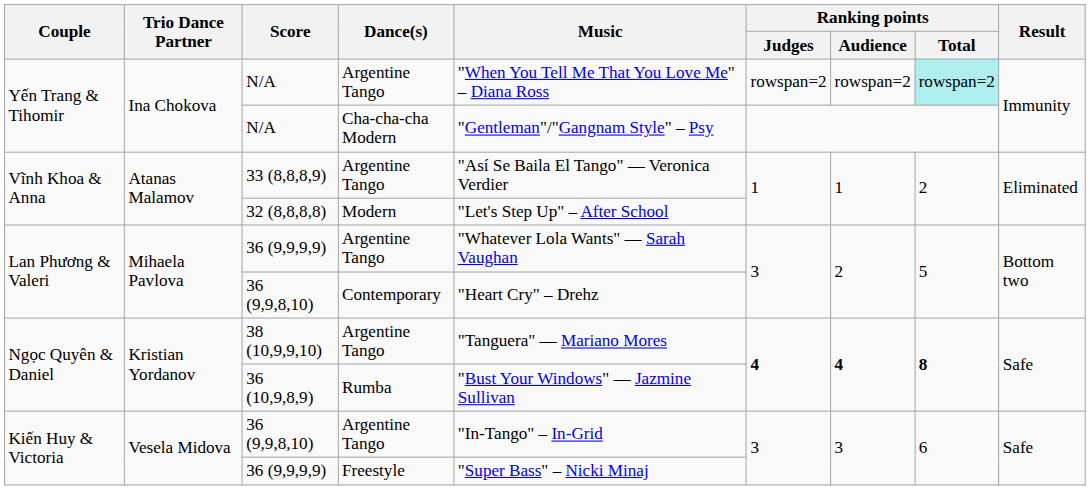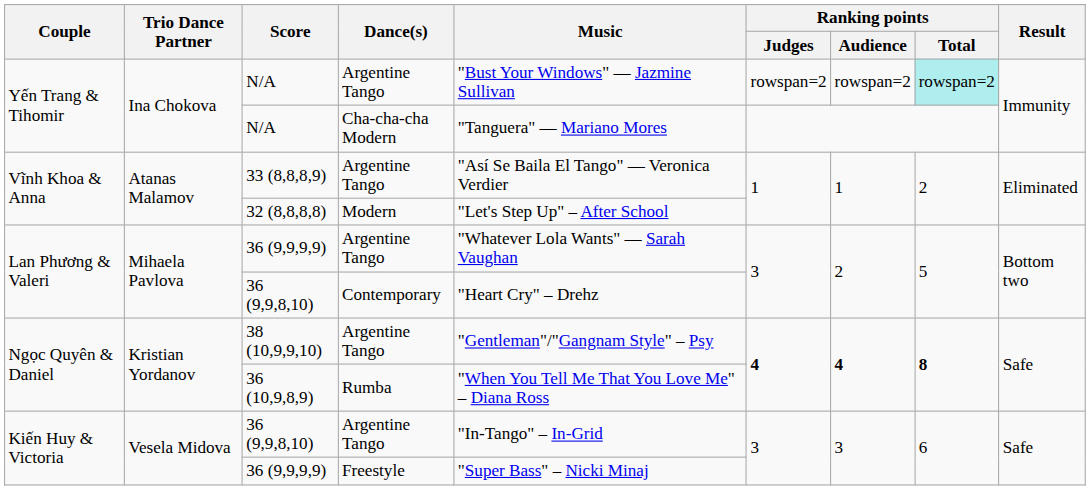(596, 82) "When You Tell Me That You Love Me" – Diana Ross -> (574, 82) "Bust Your Windows" — Jazmine Sullivan
(586, 128) "Gentleman"/"Gangnam Style" – Psy -> (562, 128) "Tanguera" — Mariano Mores
(562, 341) "Tanguera" — Mariano Mores -> (586, 341) "Gentleman"/"Gangnam Style" – Psy
(574, 387) "Bust Your Windows" — Jazmine Sullivan -> (596, 387) "When You Tell Me That You Love Me" – Diana Ross
